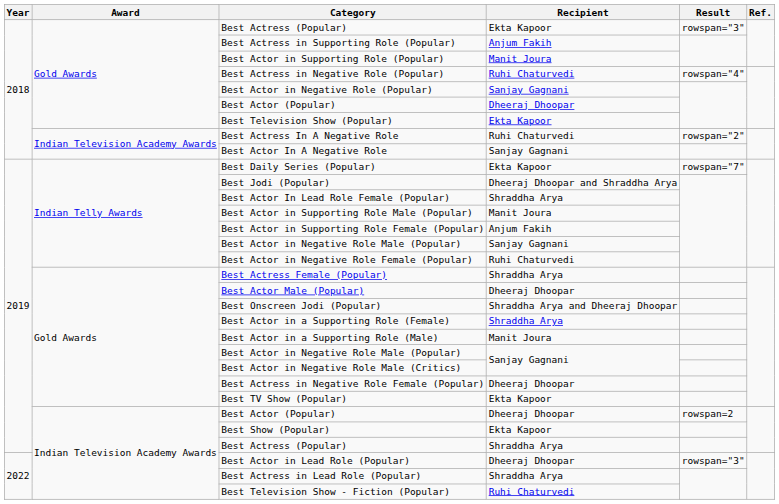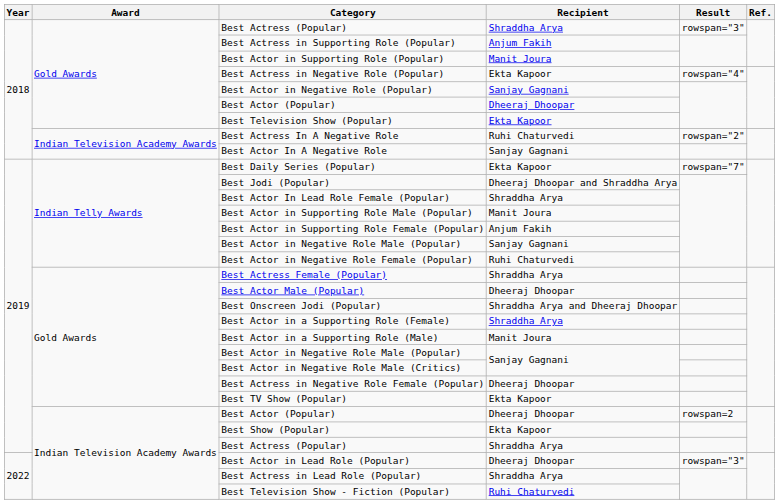(520, 28) Ekta Kapoor -> (526, 28) Shraddha Arya
(532, 74) Ruhi Chaturvedi -> (520, 74) Ekta Kapoor
